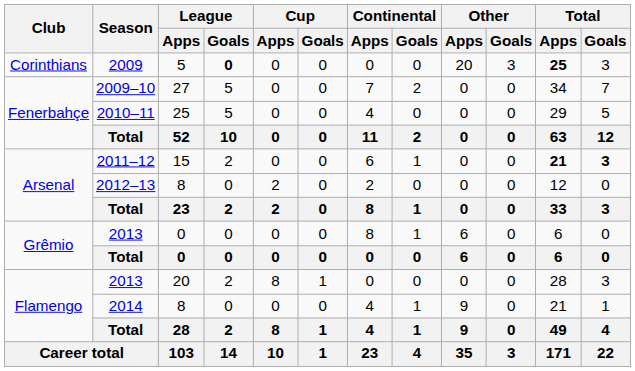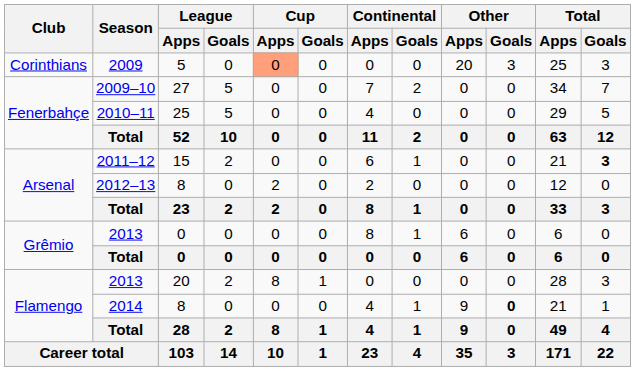(228, 64) bold -> (228, 64) normal
(276, 64) no background -> (276, 64) lightsalmon background
(558, 64) bold -> (558, 64) normal
(558, 161) bold -> (558, 161) normal
(511, 305) normal -> (511, 305) bold
